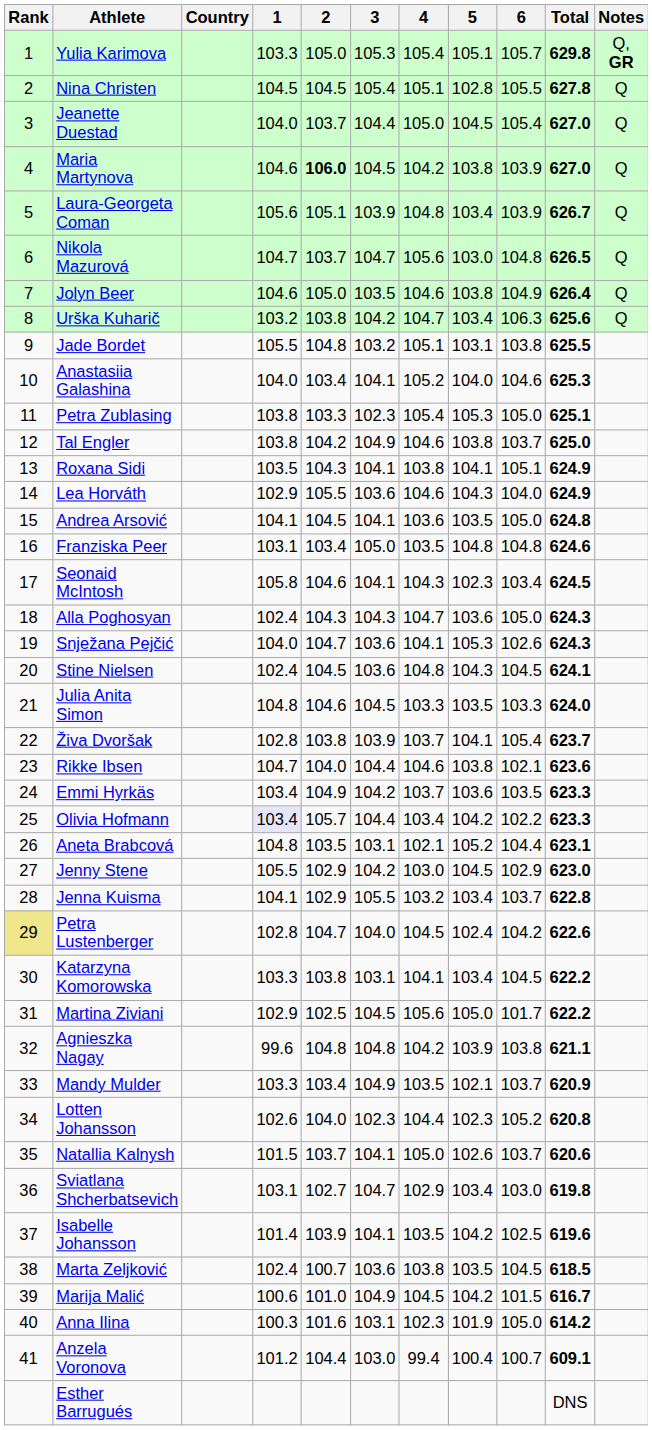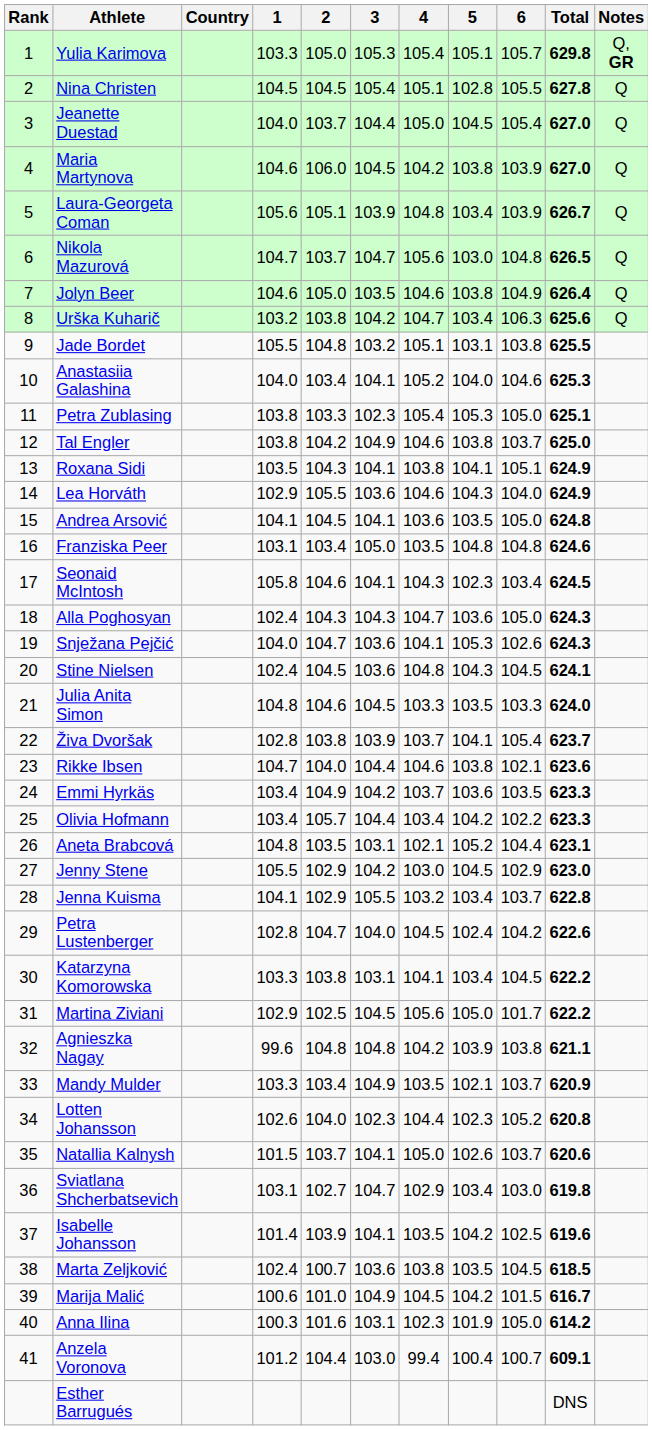(326, 168) bold -> (326, 168) normal
(277, 819) lavender background -> (277, 819) no background
(28, 933) khaki background -> (28, 933) no background
